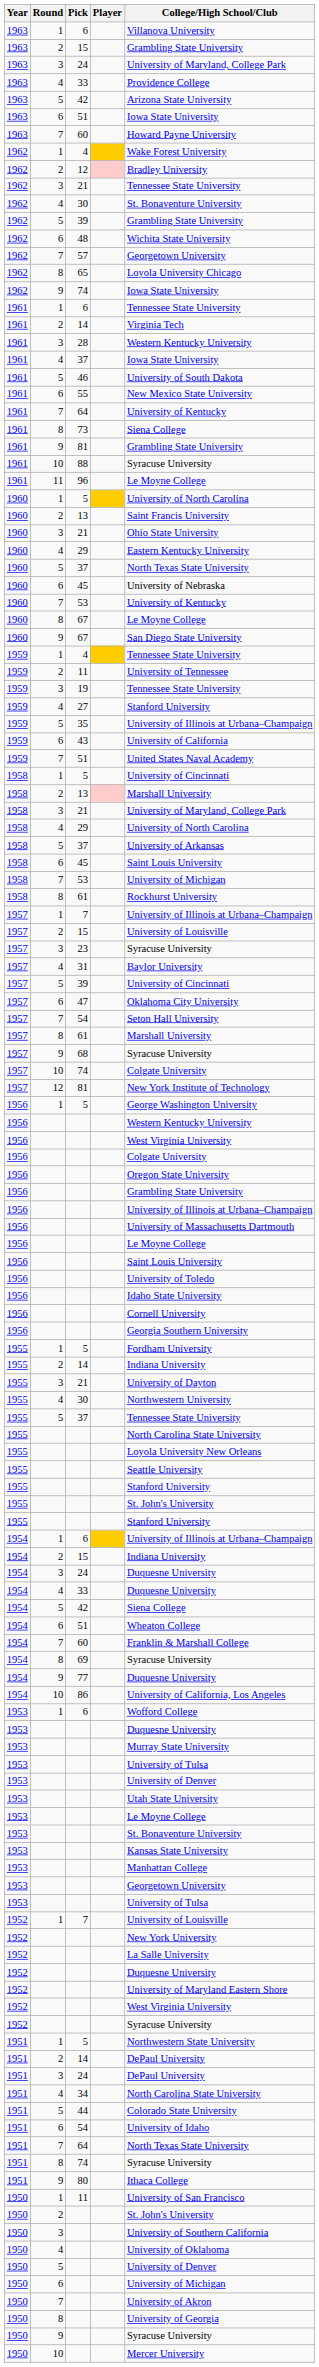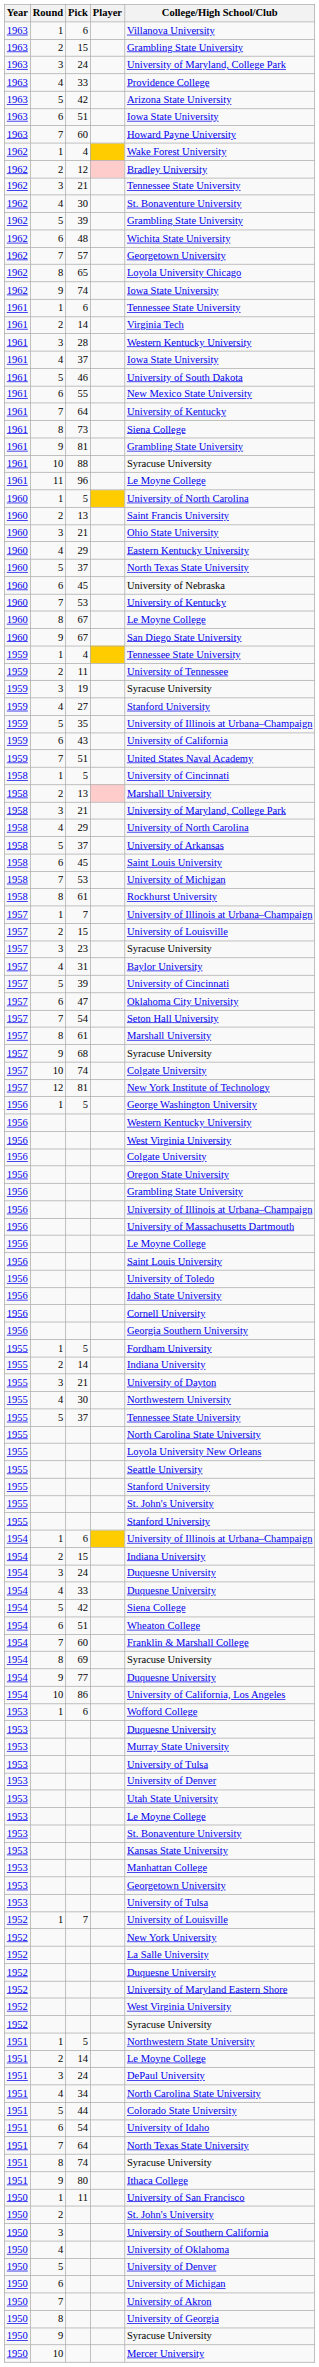(184, 689) Tennessee State University -> (169, 689) Syracuse University
(166, 2059) DePaul University -> (166, 2059) Le Moyne College
